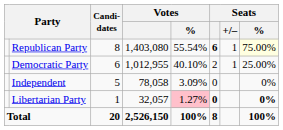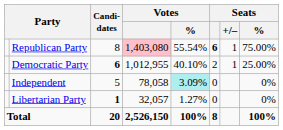(147, 47) no background -> (147, 47) pink background
(259, 47) lightyellow background -> (259, 47) no background
(117, 64) normal -> (117, 64) bold
(193, 82) no background -> (193, 82) paleturquoise background
(117, 99) normal -> (117, 99) bold
(193, 99) pink background -> (193, 99) no background
(215, 99) bold -> (215, 99) normal
(268, 99) bold -> (269, 99) normal
